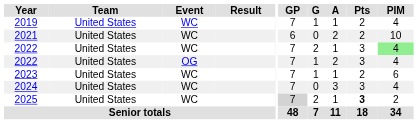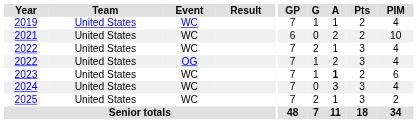(396, 48) lightgreen background -> (396, 48) no background
(335, 74) normal -> (335, 74) bold
(293, 100) lightgrey background -> (293, 100) no background
(362, 100) bold -> (362, 100) normal
